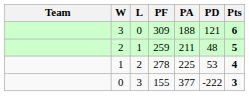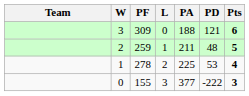columns swapped: (139, 13) <-> (161, 13)
